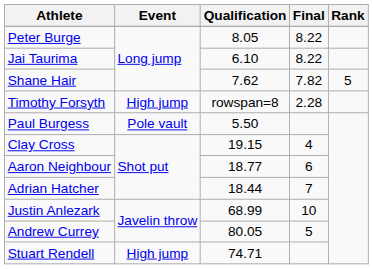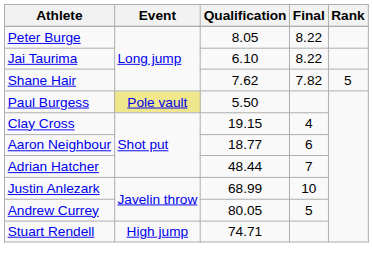- row: (56, 102)
(157, 124) no background -> (157, 102) khaki background
(245, 189) 18.44 -> (245, 167) 48.44
